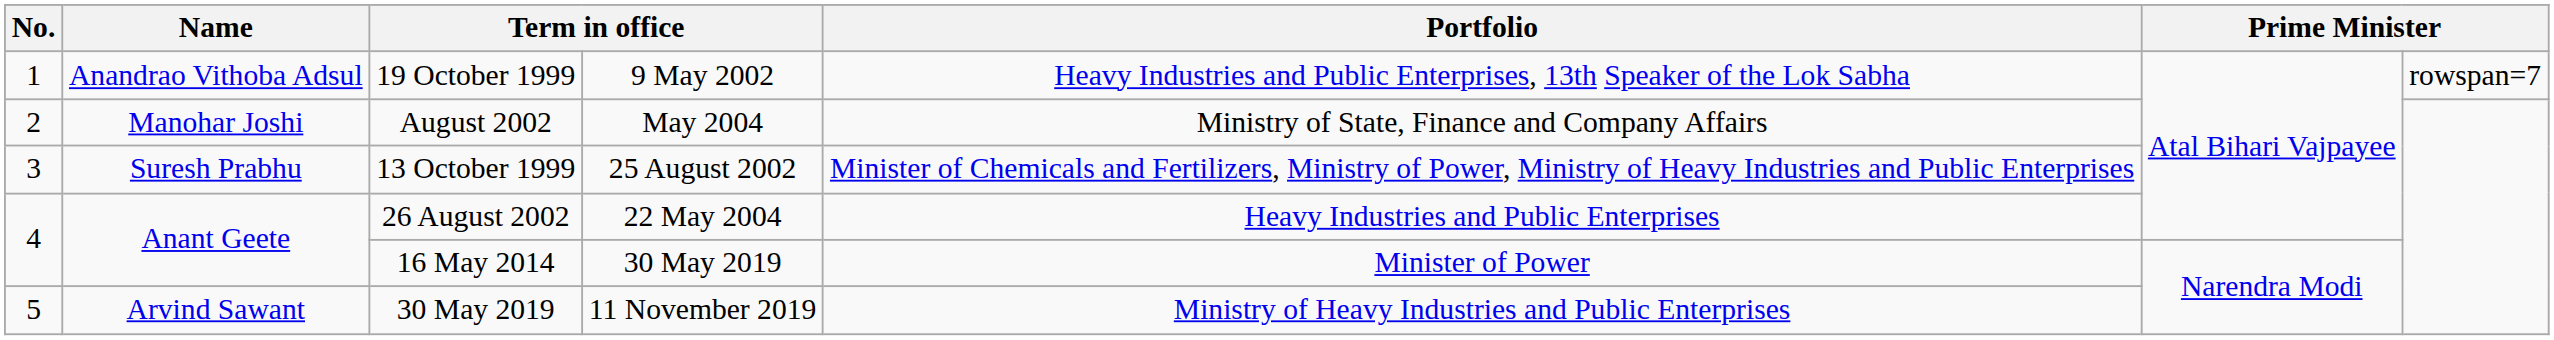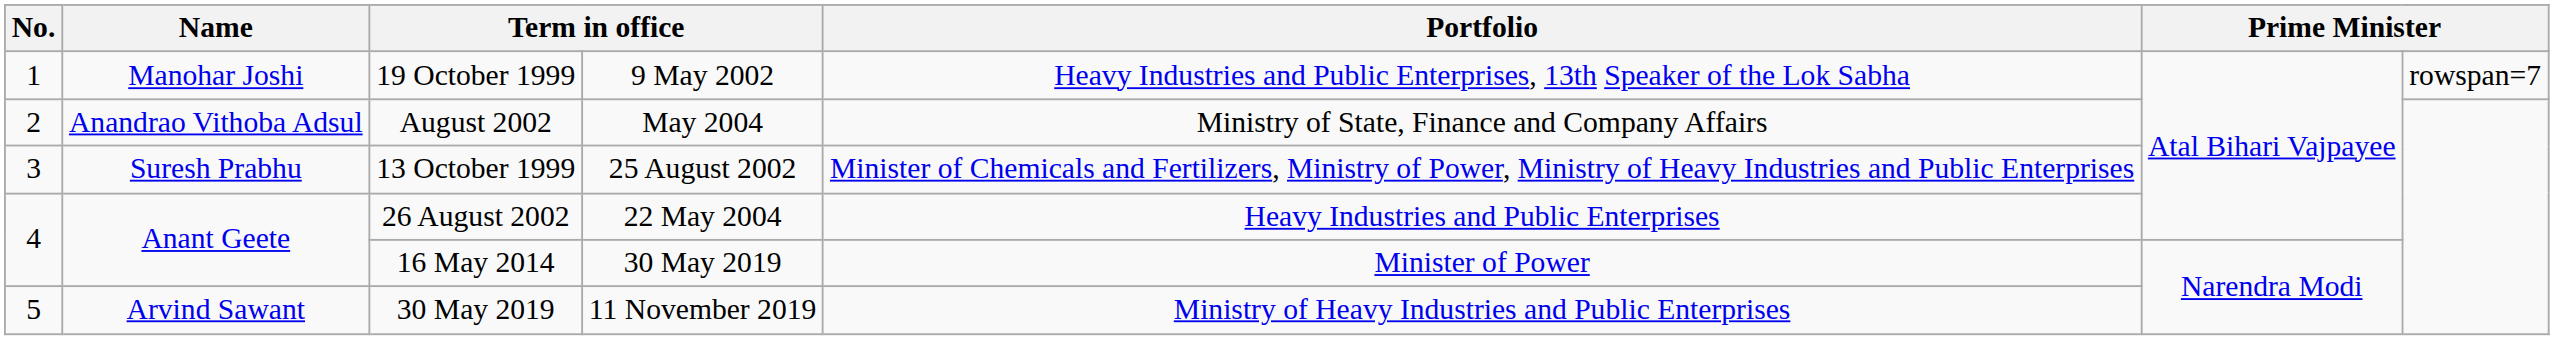(216, 74) Anandrao Vithoba Adsul -> (216, 74) Manohar Joshi
(216, 121) Manohar Joshi -> (216, 121) Anandrao Vithoba Adsul
